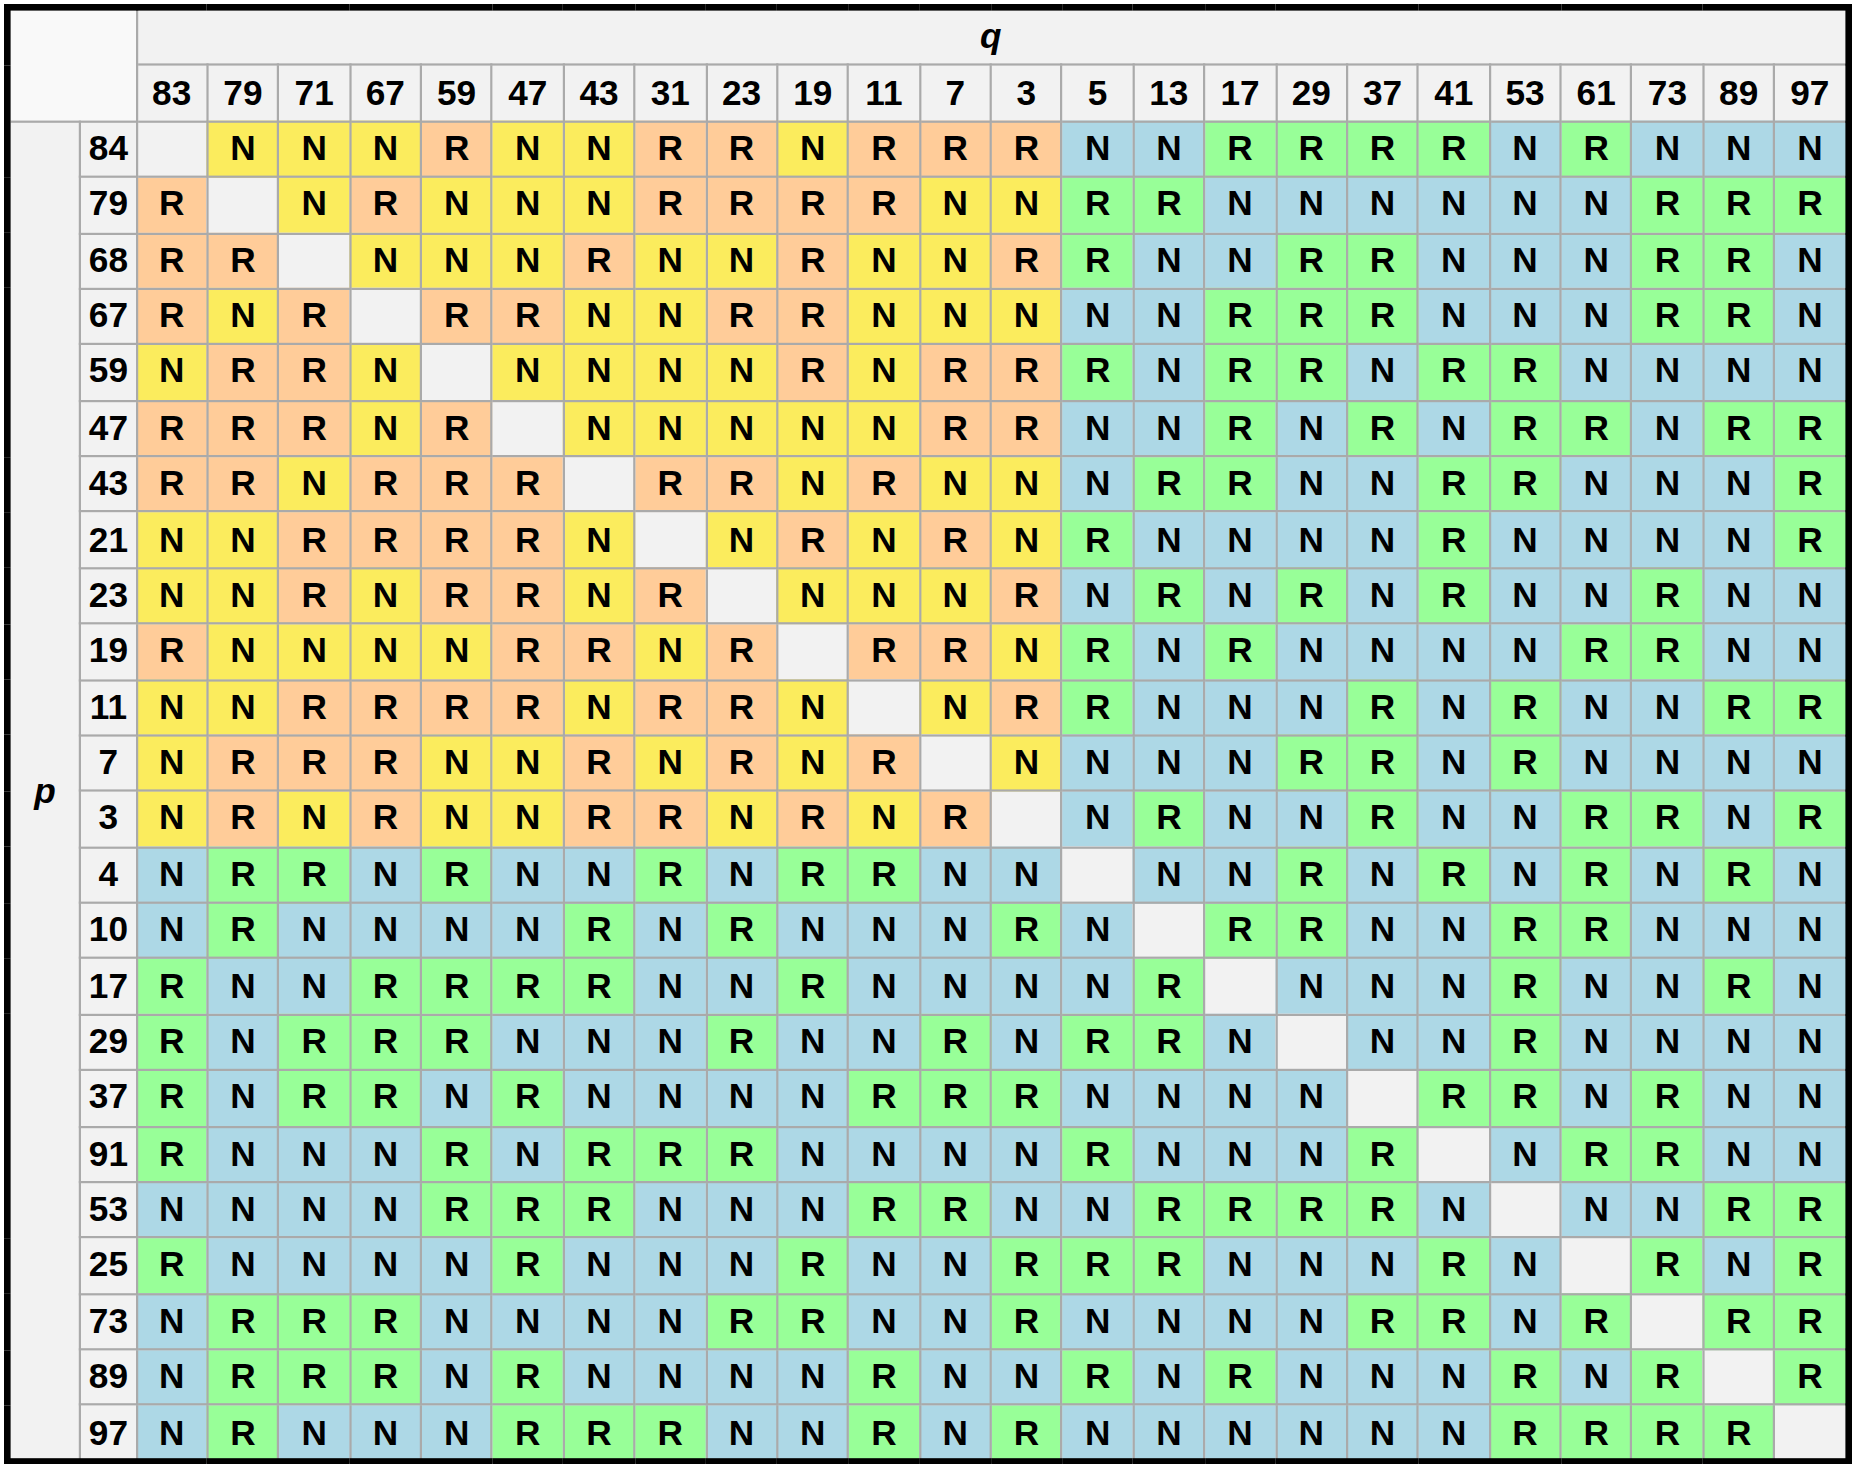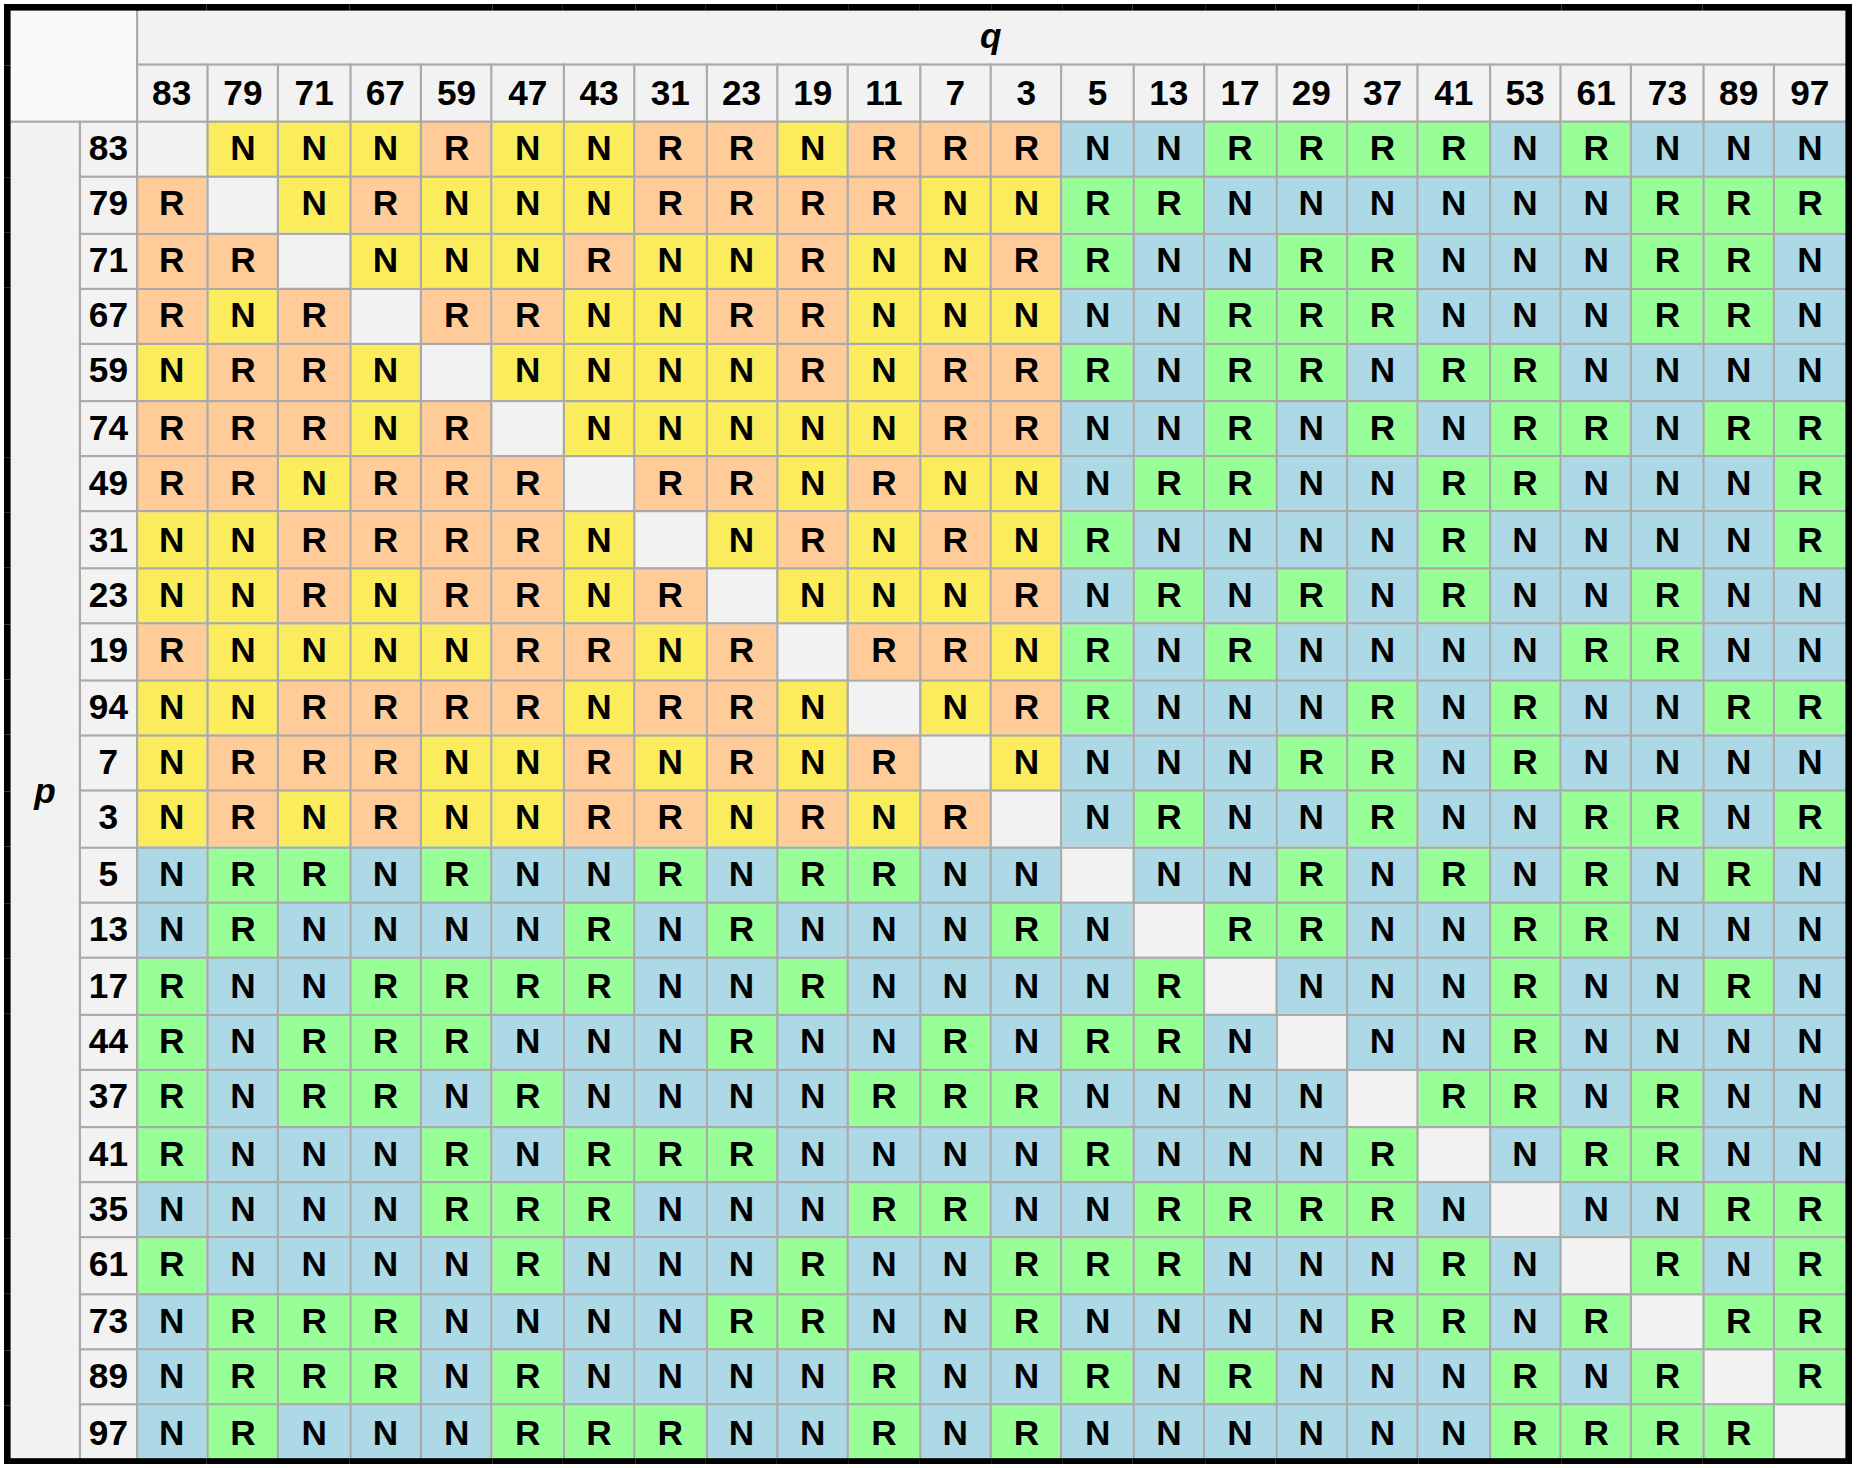(108, 148) 84 -> (108, 148) 83
(108, 260) 68 -> (108, 260) 71
(108, 427) 47 -> (108, 427) 74
(108, 483) 43 -> (108, 483) 49
(108, 539) 21 -> (108, 539) 31
(108, 706) 11 -> (108, 706) 94
(108, 874) 4 -> (108, 874) 5
(108, 930) 10 -> (108, 930) 13
(108, 1041) 29 -> (108, 1041) 44
(108, 1153) 91 -> (108, 1153) 41
(108, 1209) 53 -> (108, 1209) 35
(108, 1264) 25 -> (108, 1264) 61
